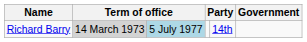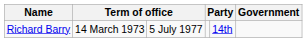(110, 29) lightgrey background -> (110, 29) no background
(176, 29) lightblue background -> (176, 29) no background
